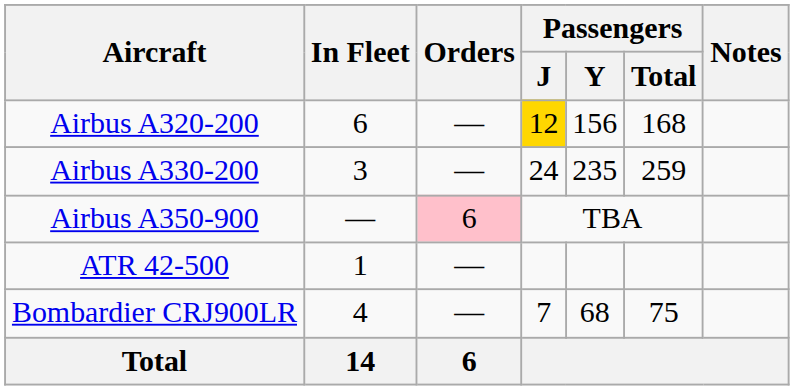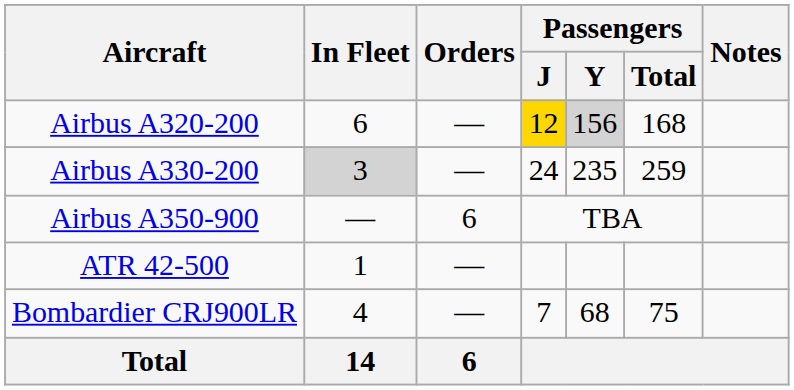(595, 123) no background -> (595, 123) lightgrey background
(360, 170) no background -> (360, 170) lightgrey background
(469, 218) pink background -> (469, 218) no background
